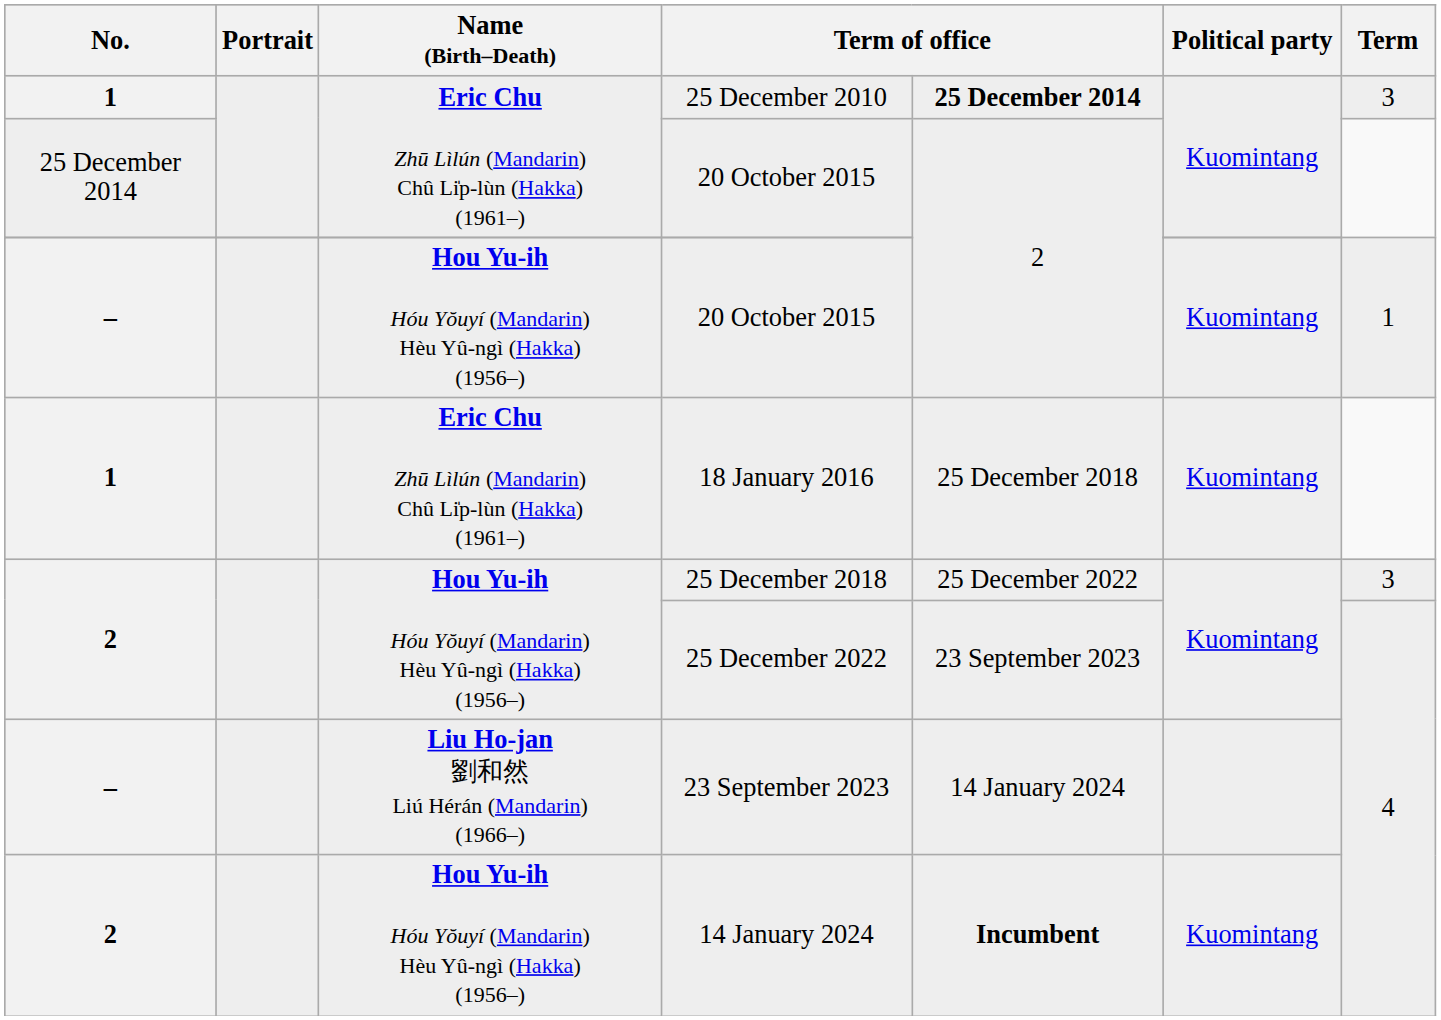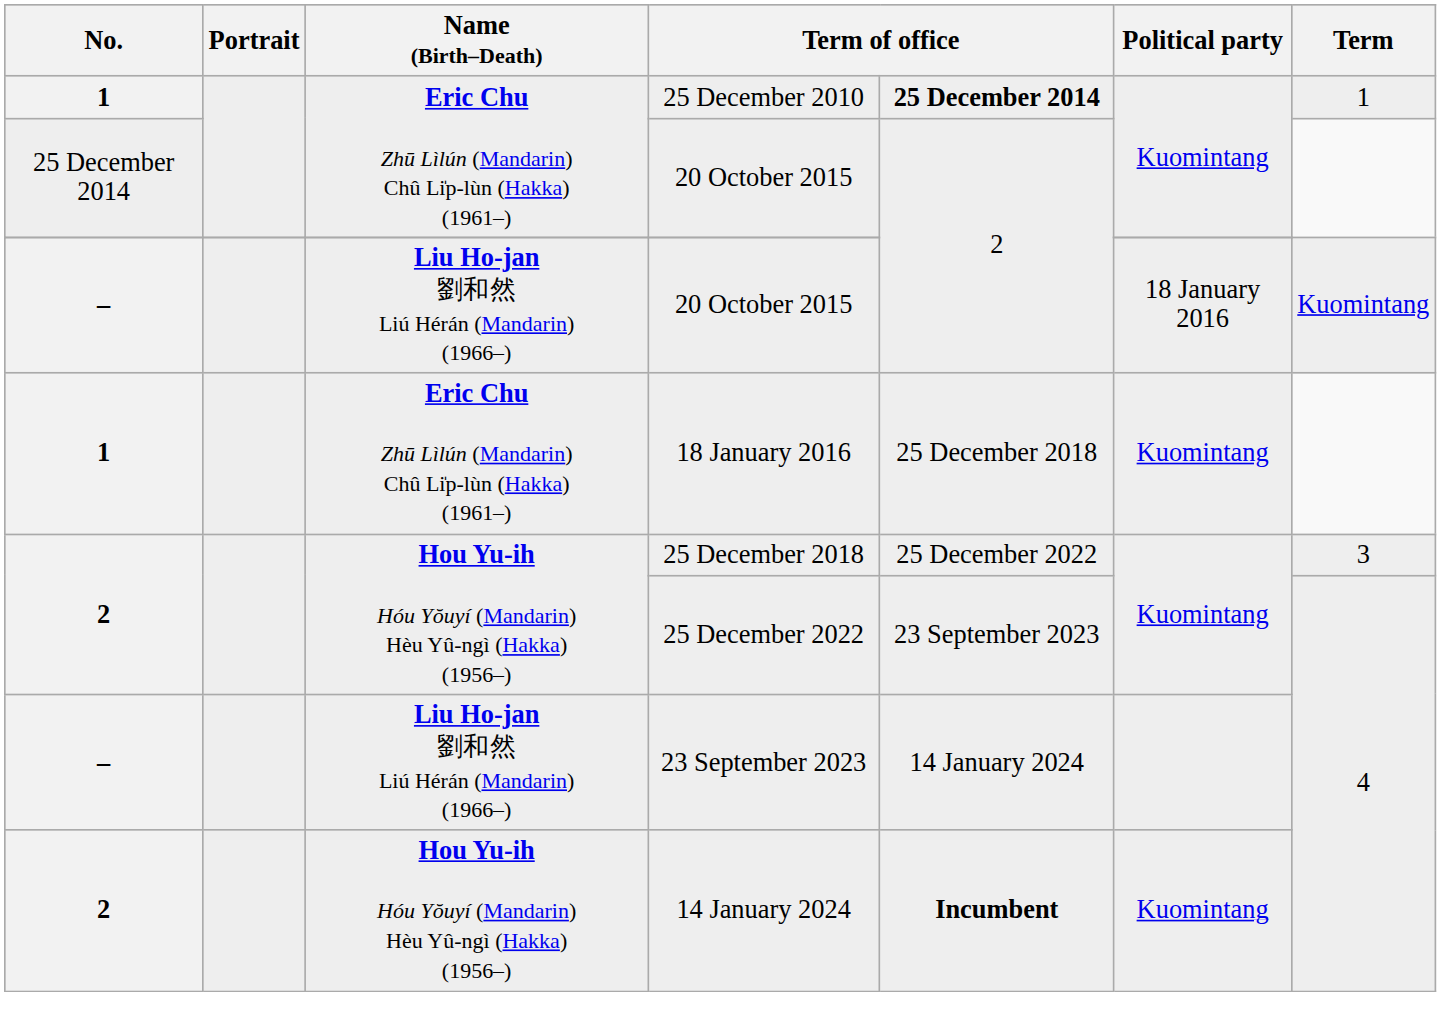(1388, 97) 3 -> (1363, 97) 1
(490, 317) Hou Yu-ih Hóu Yŏuyí (Mandarin) Hèu Yû-ngì (Hakka) (1956–) -> (477, 304) Liu Ho-jan 劉和然 Liú Hérán (Mandarin) (1966–)
(1252, 317) Kuomintang -> (1203, 304) 18 January 2016
(1388, 317) 1 -> (1363, 304) Kuomintang
